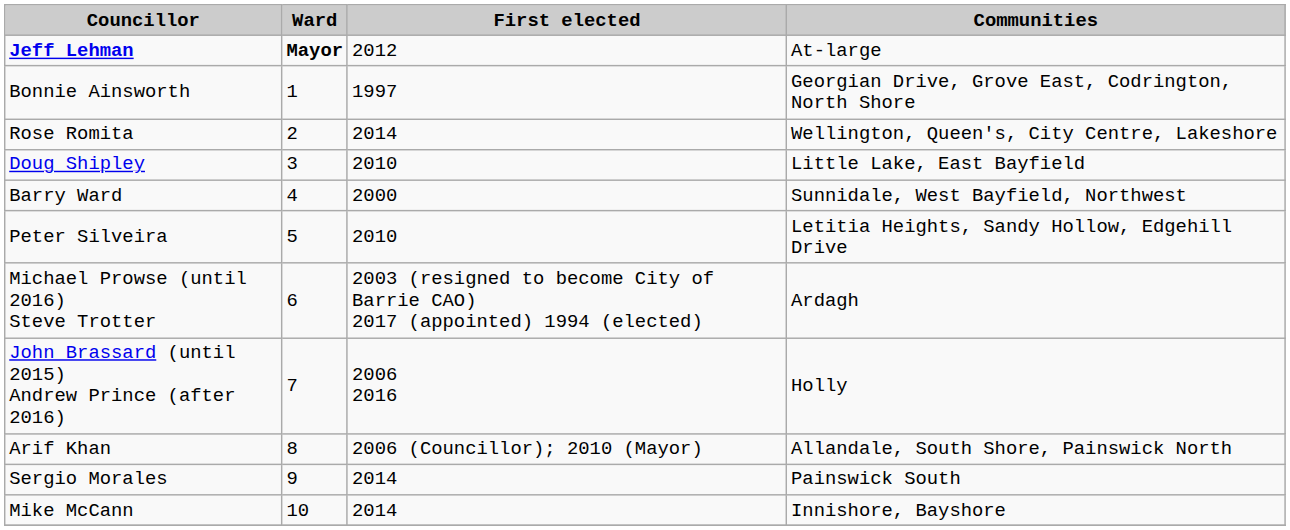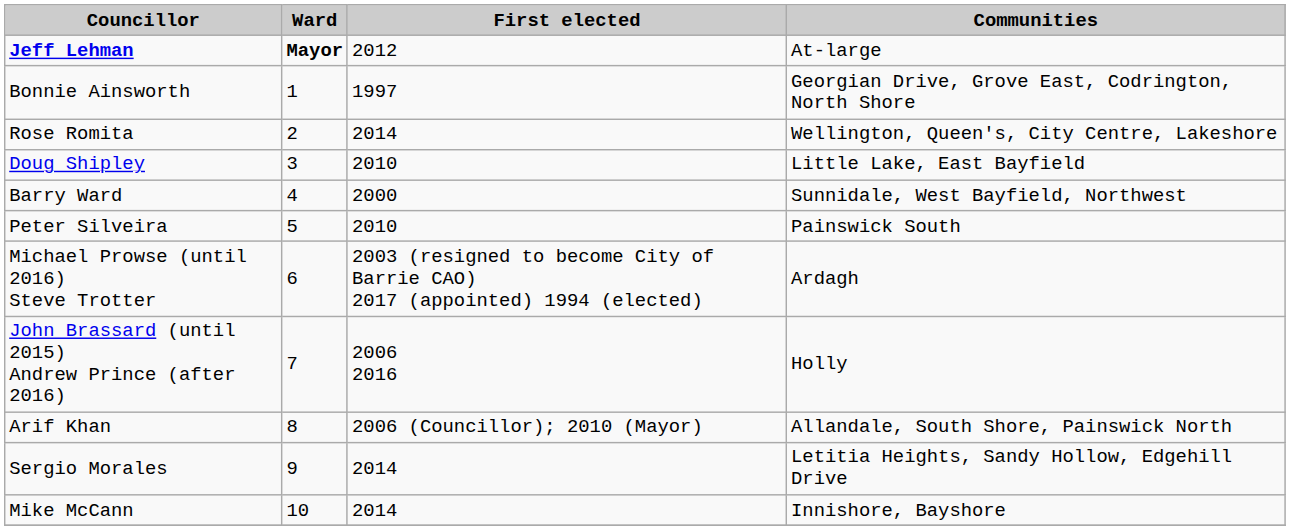(1012, 237) Letitia Heights, Sandy Hollow, Edgehill Drive -> (876, 226) Painswick South
(876, 480) Painswick South -> (1012, 469) Letitia Heights, Sandy Hollow, Edgehill Drive
